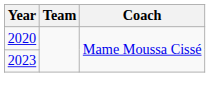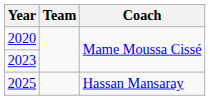+ row: (22, 83)
